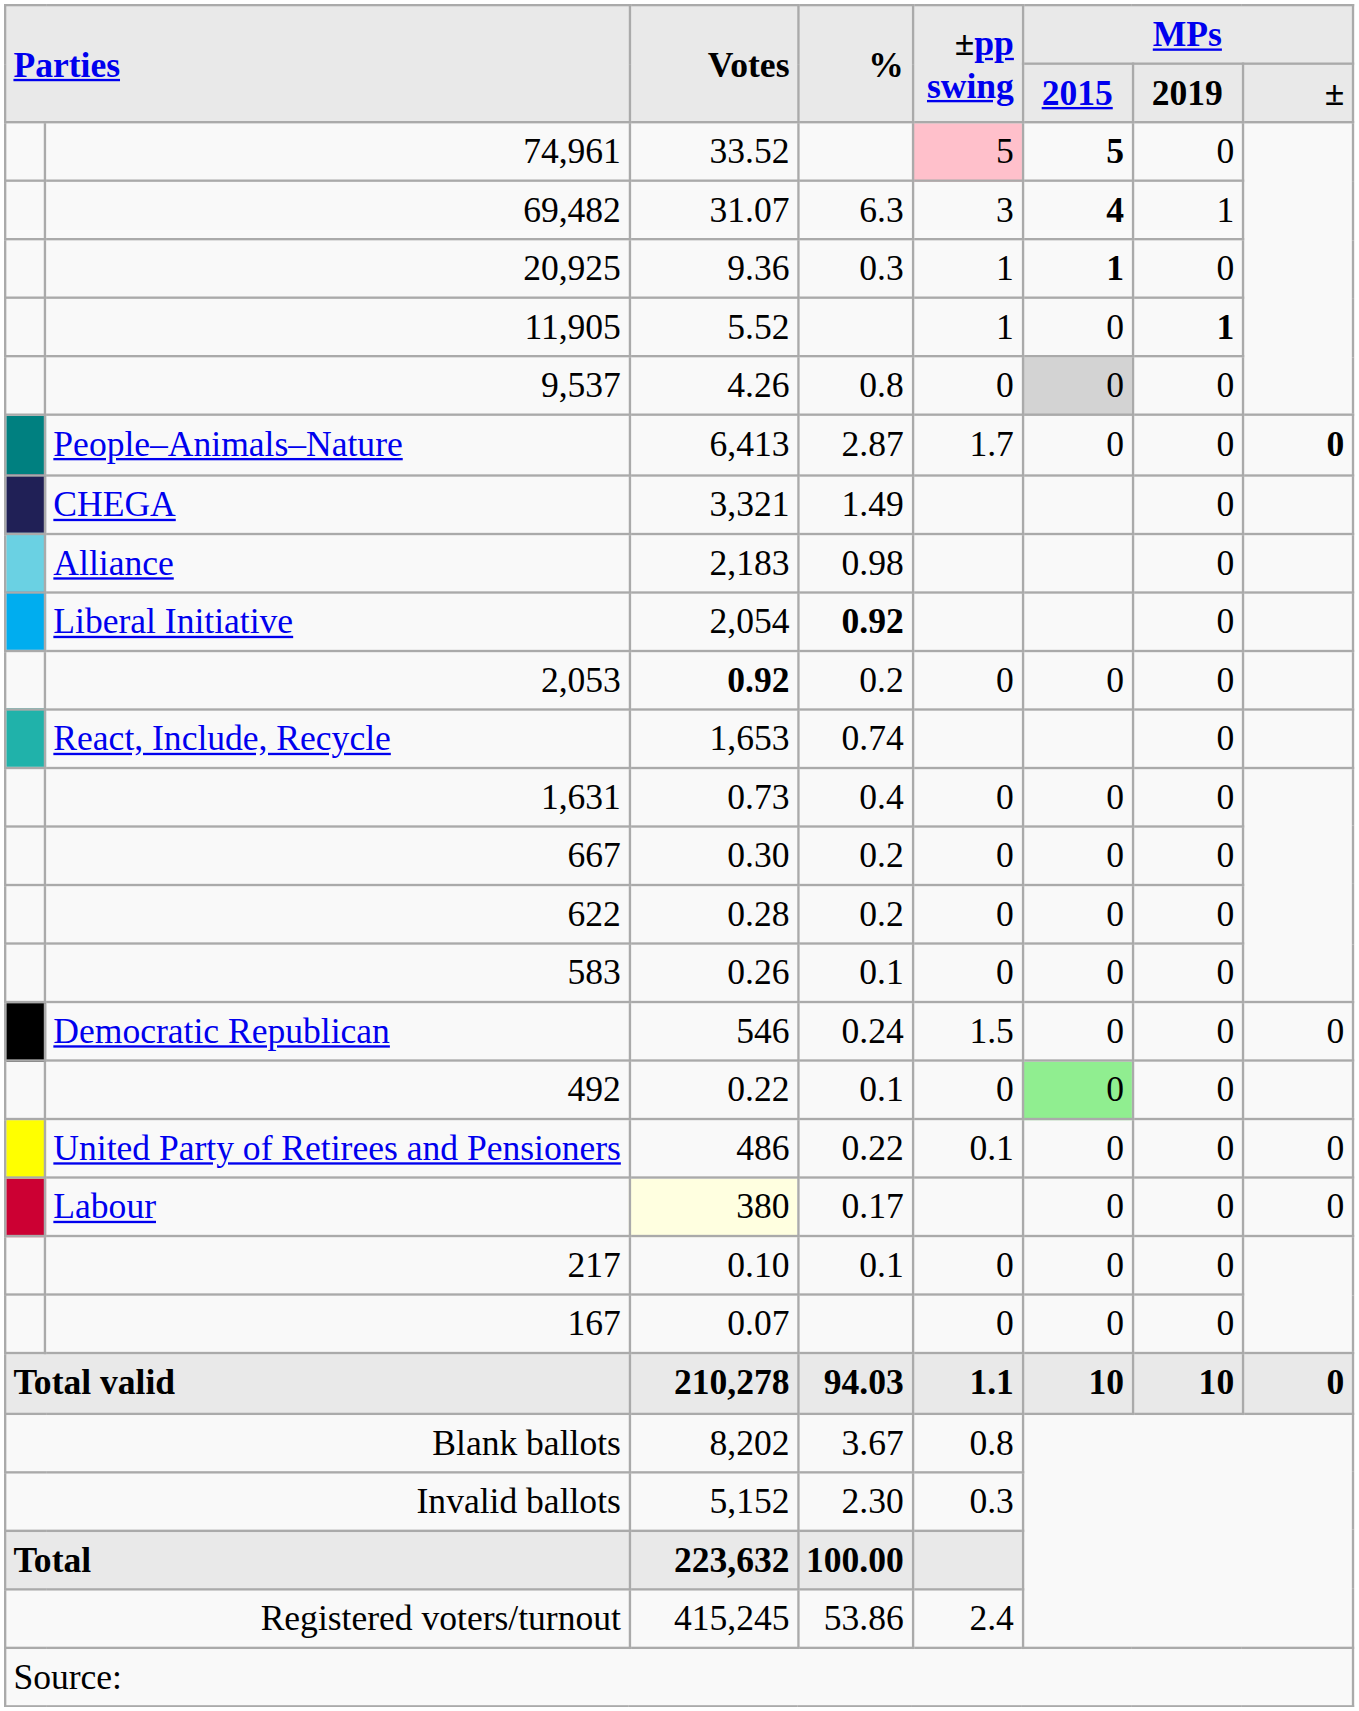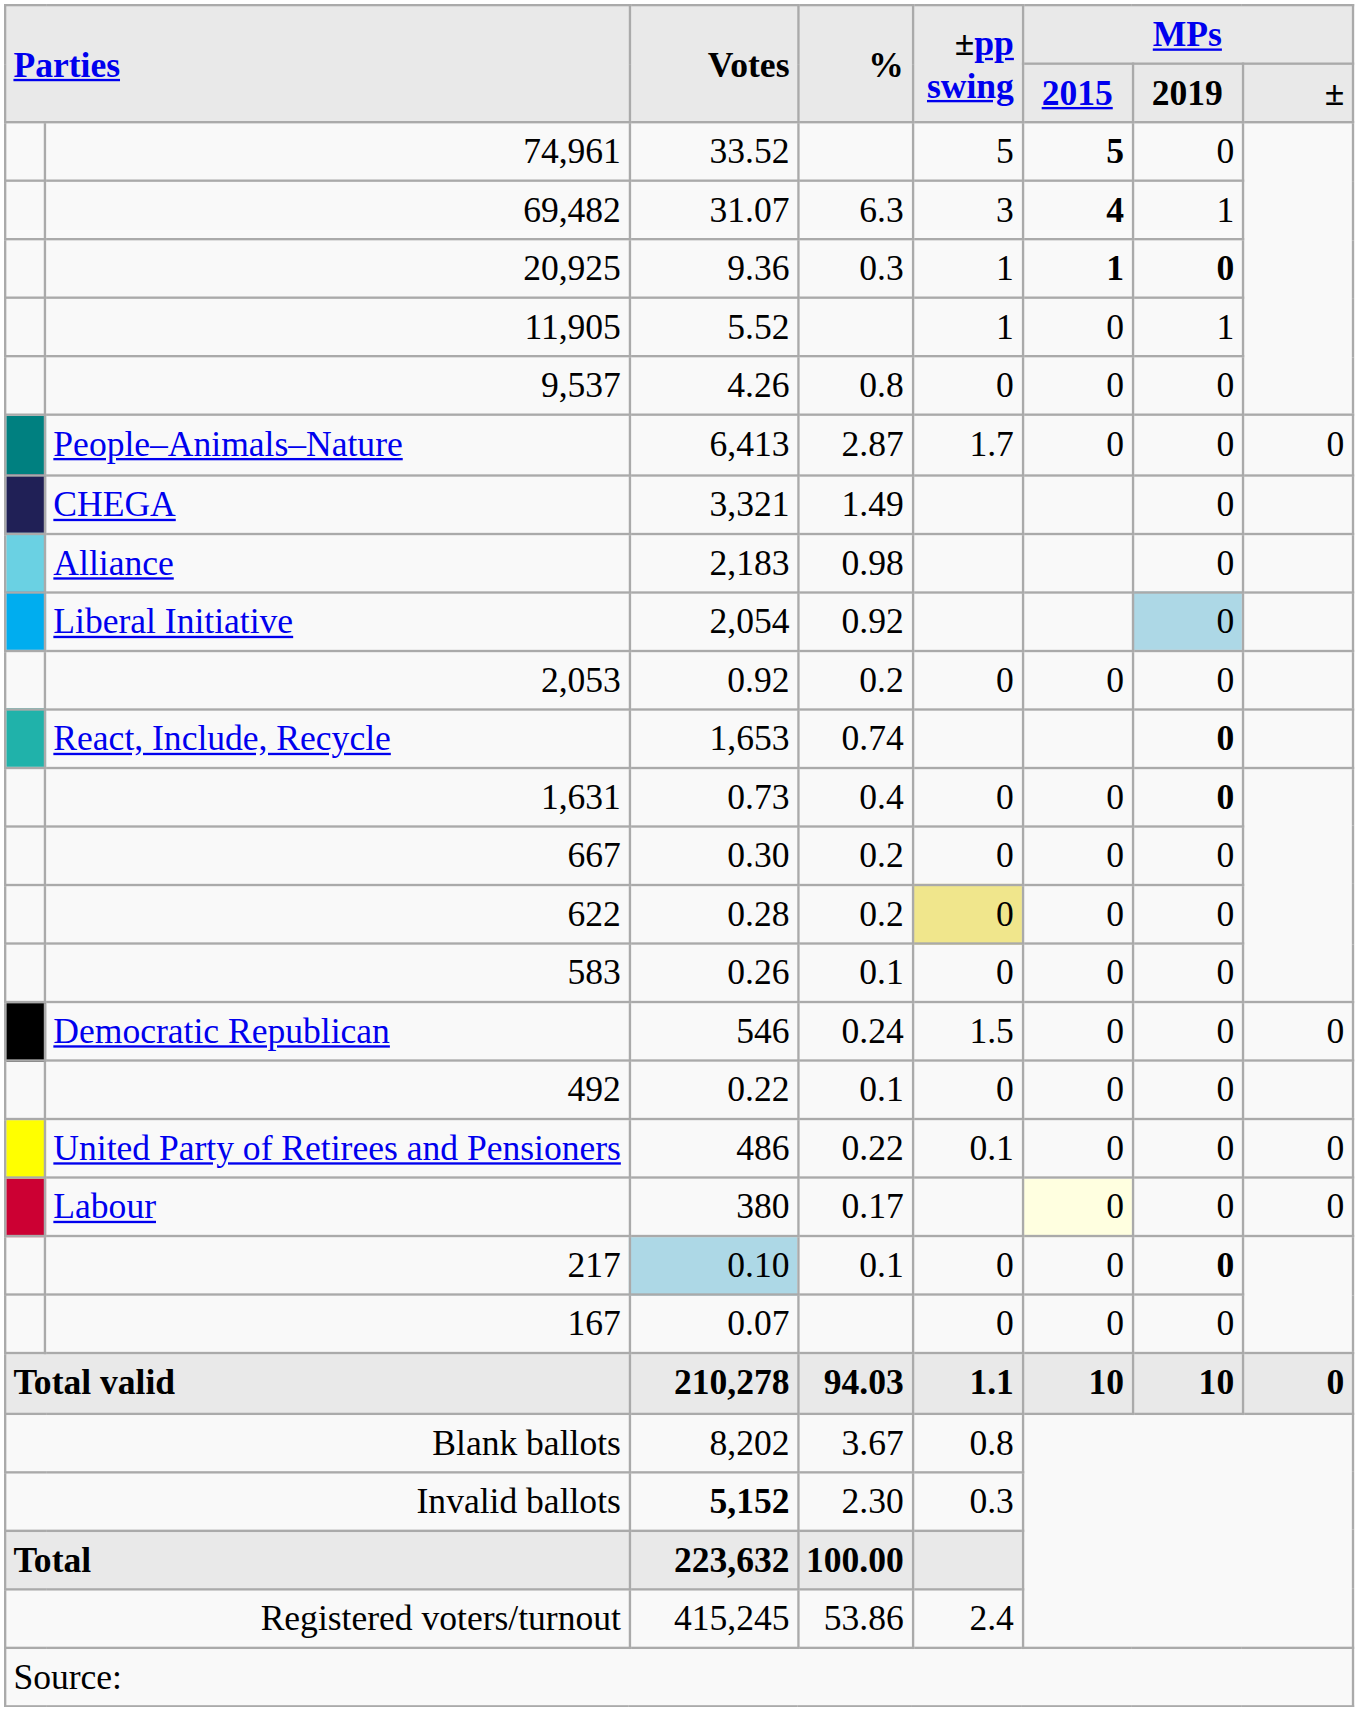(1005, 151) pink background -> (1005, 151) no background
(1225, 268) normal -> (1225, 268) bold
(1225, 327) bold -> (1225, 327) normal
(1115, 385) lightgrey background -> (1115, 385) no background
(1335, 444) bold -> (1335, 444) normal
(873, 620) bold -> (873, 620) normal
(1225, 620) no background -> (1225, 620) lightblue background
(758, 679) bold -> (758, 679) normal
(1225, 737) normal -> (1225, 737) bold
(1225, 796) normal -> (1225, 796) bold
(1005, 913) no background -> (1005, 913) khaki background
(1115, 1089) lightgreen background -> (1115, 1089) no background
(763, 1206) lightyellow background -> (763, 1206) no background
(1115, 1206) no background -> (1115, 1206) lightyellow background
(758, 1265) no background -> (758, 1265) lightblue background
(1225, 1265) normal -> (1225, 1265) bold
(750, 1500) normal -> (750, 1500) bold
